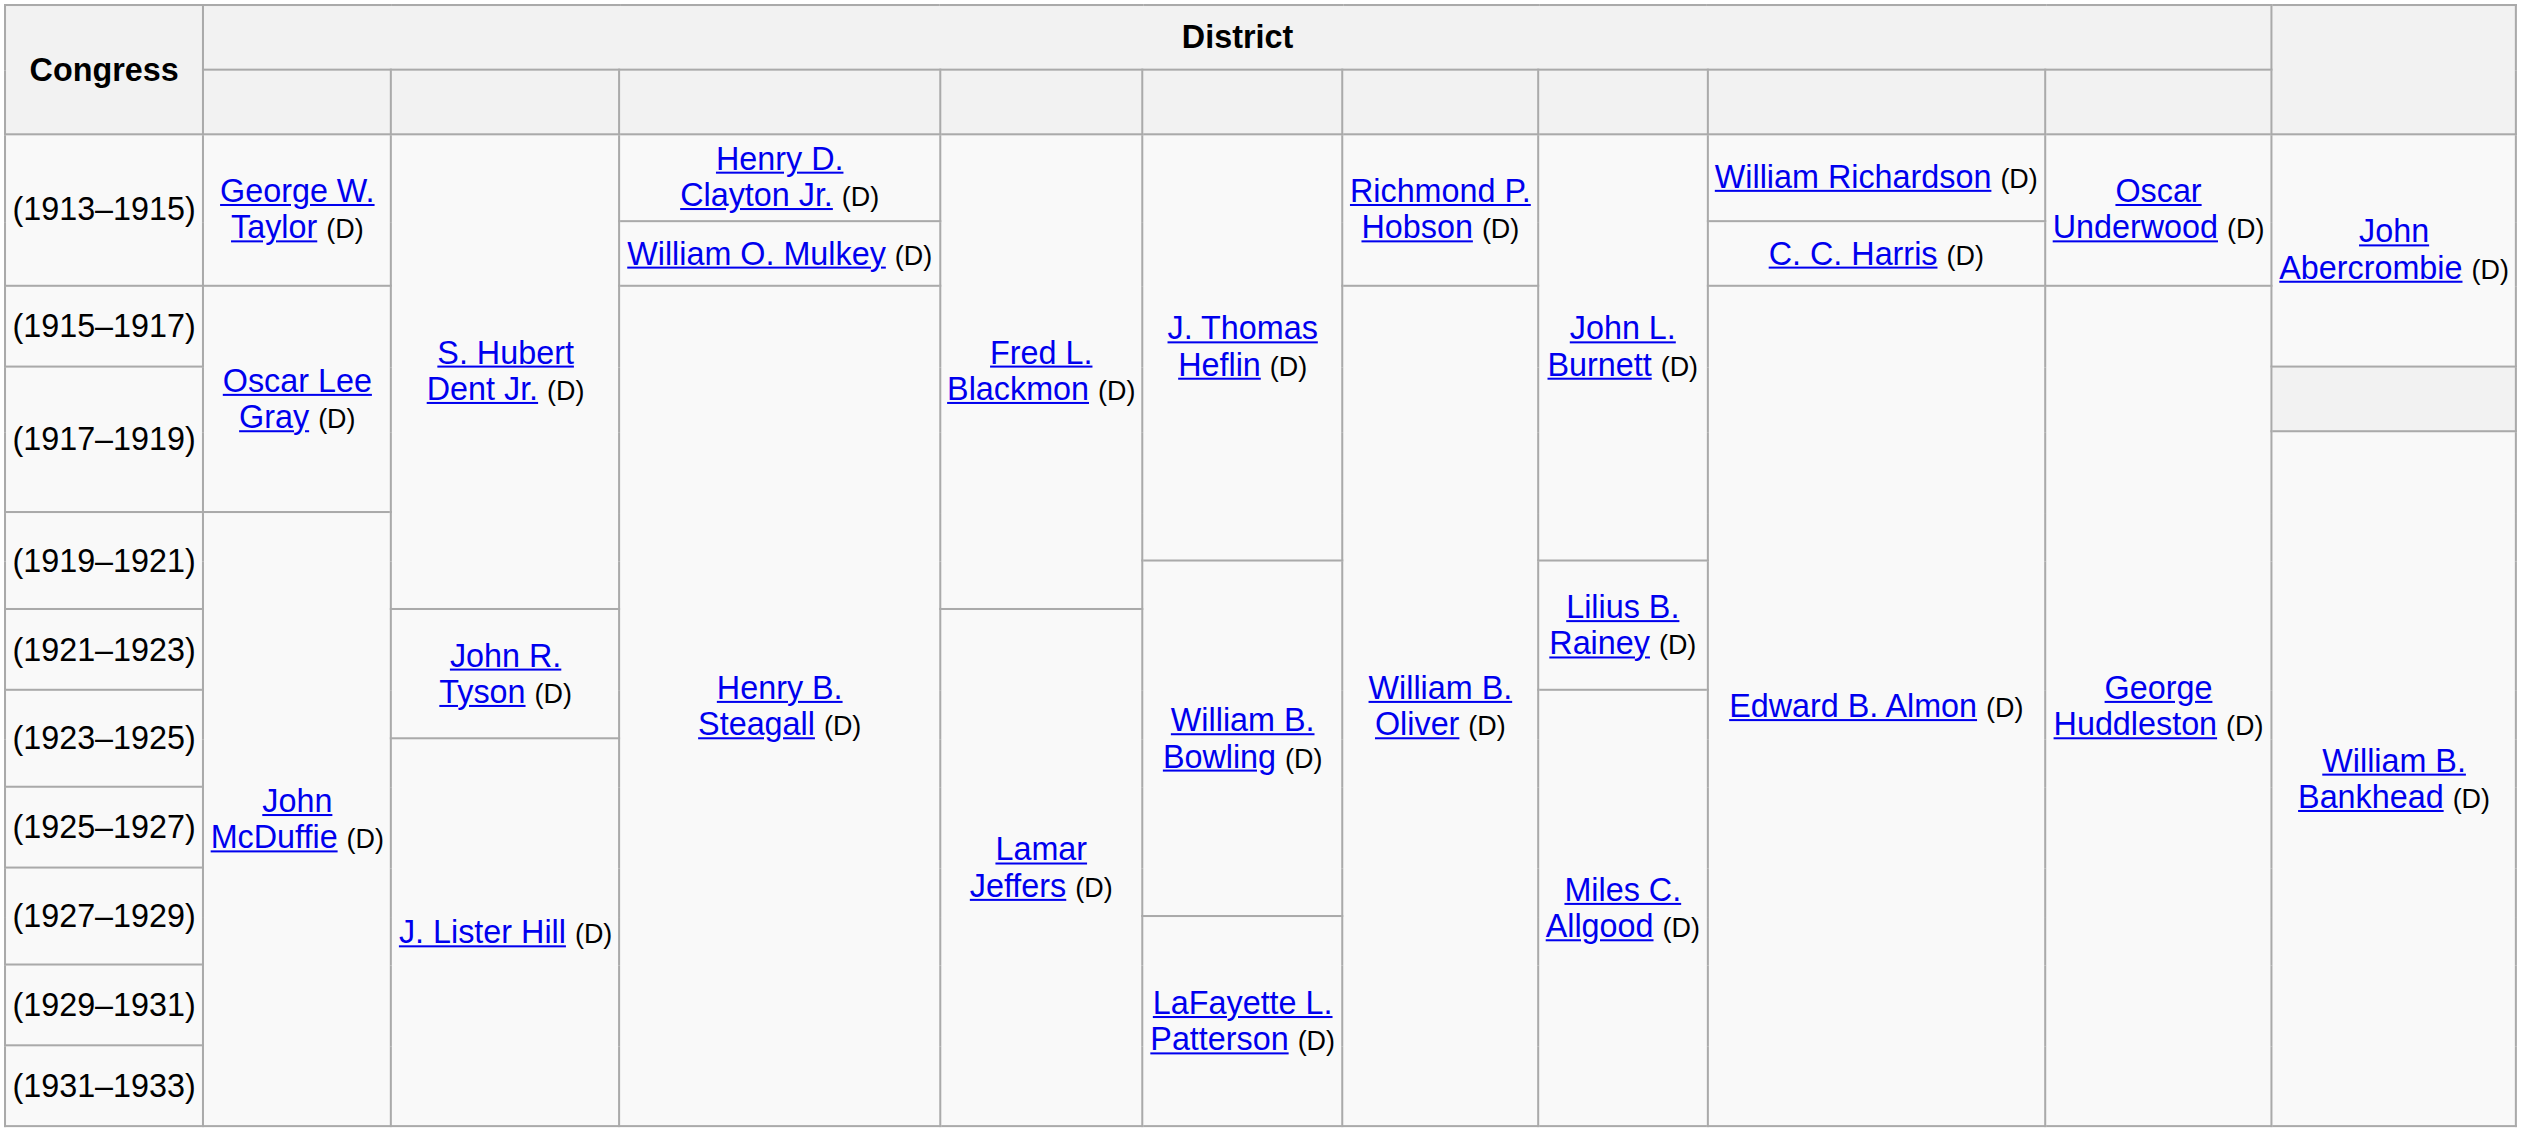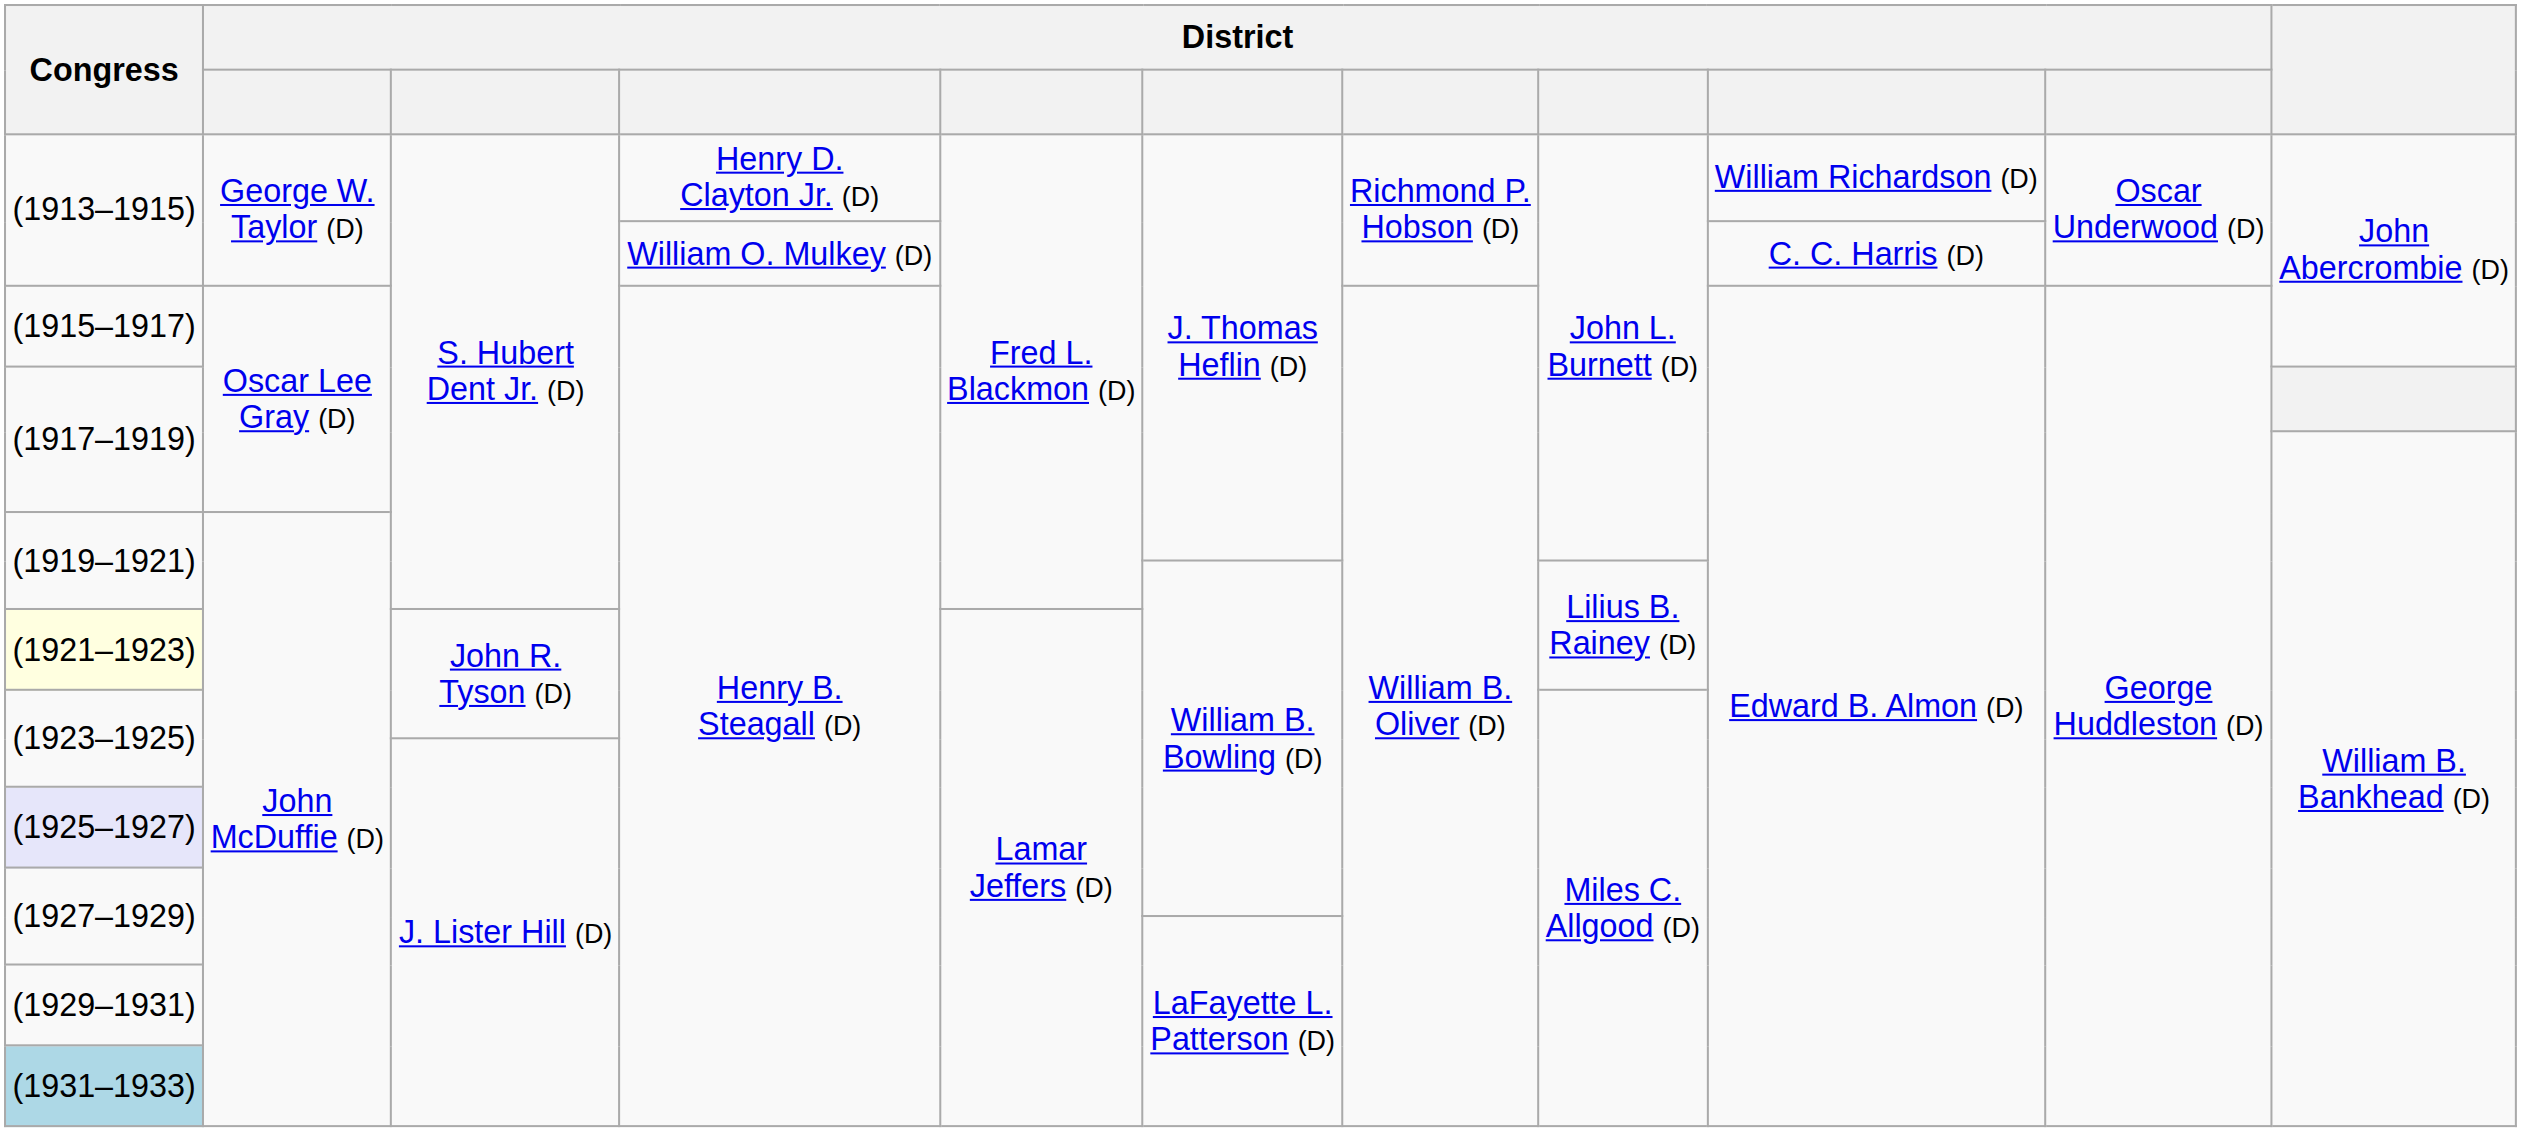(104, 649) no background -> (104, 649) lightyellow background
(104, 827) no background -> (104, 827) lavender background
(104, 1085) no background -> (104, 1085) lightblue background
